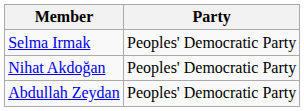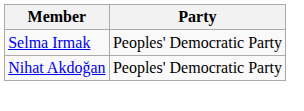- row: (64, 93)
